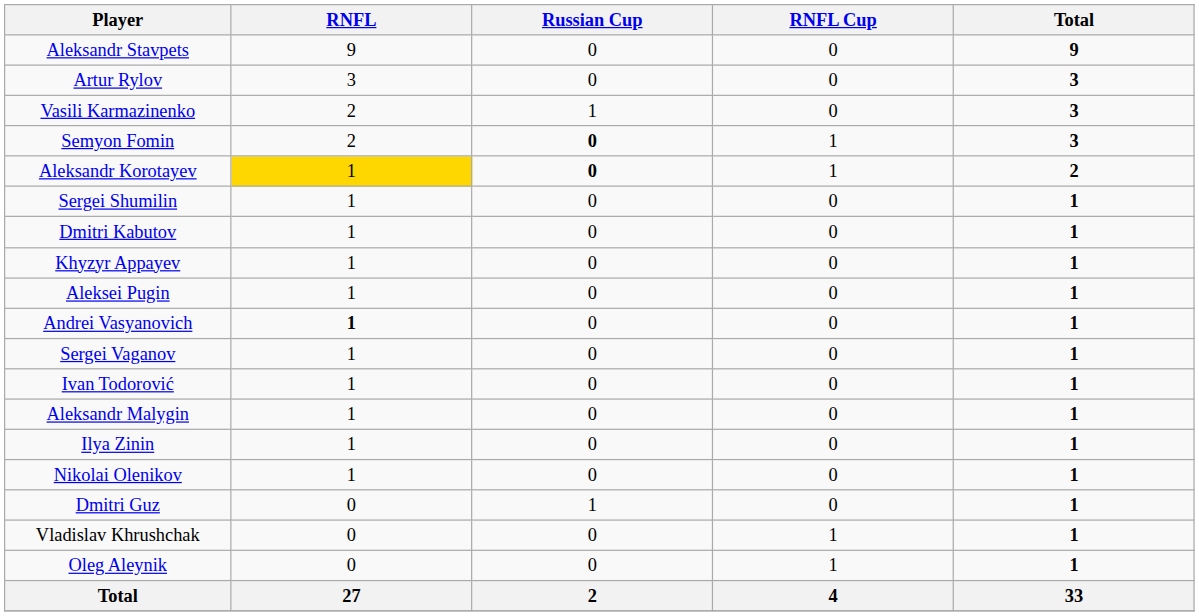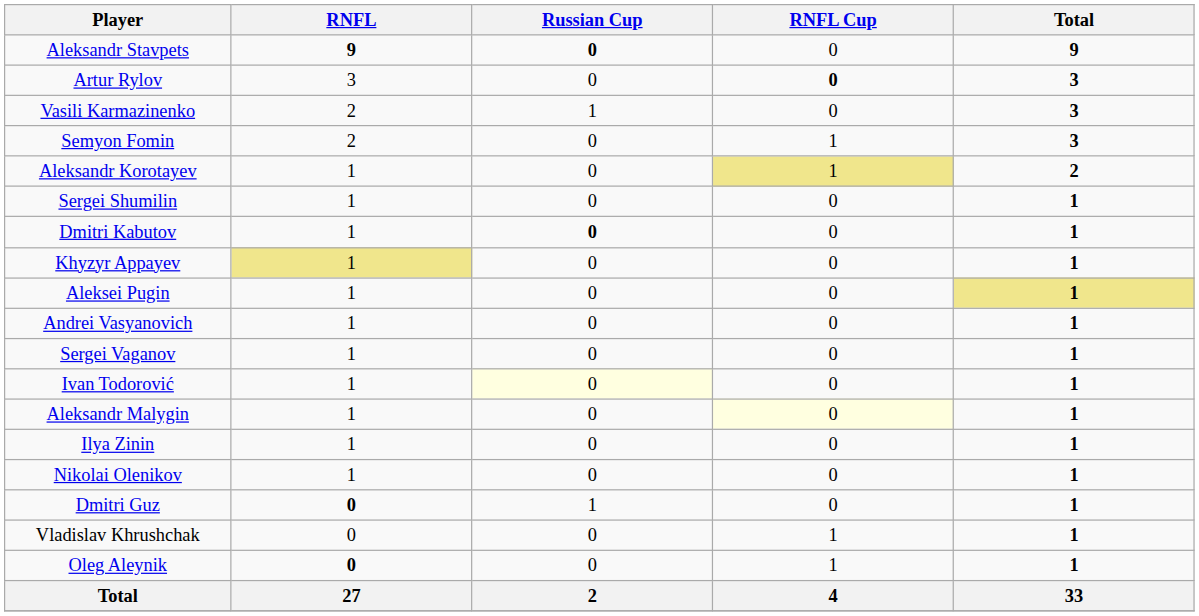(351, 50) normal -> (351, 50) bold
(592, 50) normal -> (592, 50) bold
(833, 80) normal -> (833, 80) bold
(592, 141) bold -> (592, 141) normal
(351, 171) gold background -> (351, 171) no background
(592, 171) bold -> (592, 171) normal
(833, 171) no background -> (833, 171) khaki background
(592, 232) normal -> (592, 232) bold
(351, 262) no background -> (351, 262) khaki background
(1074, 292) no background -> (1074, 292) khaki background
(351, 323) bold -> (351, 323) normal
(592, 383) no background -> (592, 383) lightyellow background
(833, 414) no background -> (833, 414) lightyellow background
(351, 505) normal -> (351, 505) bold
(351, 565) normal -> (351, 565) bold
